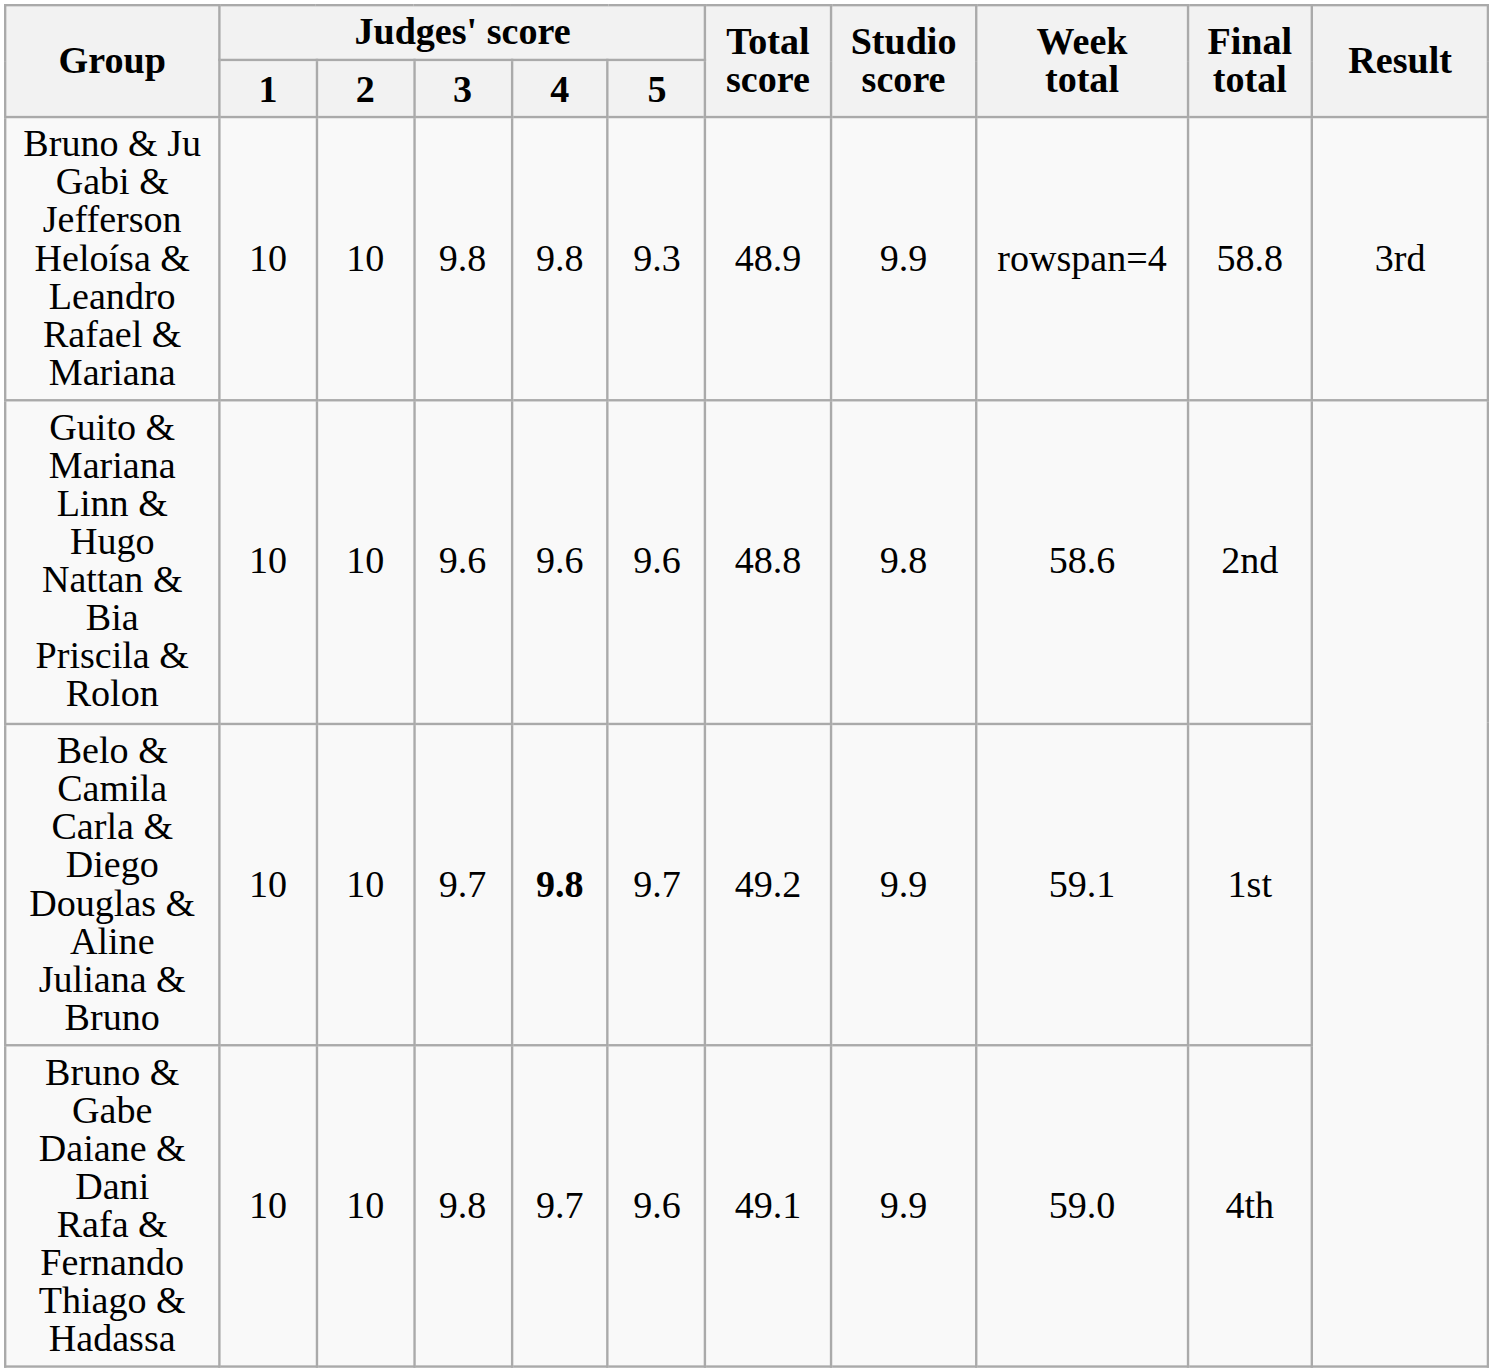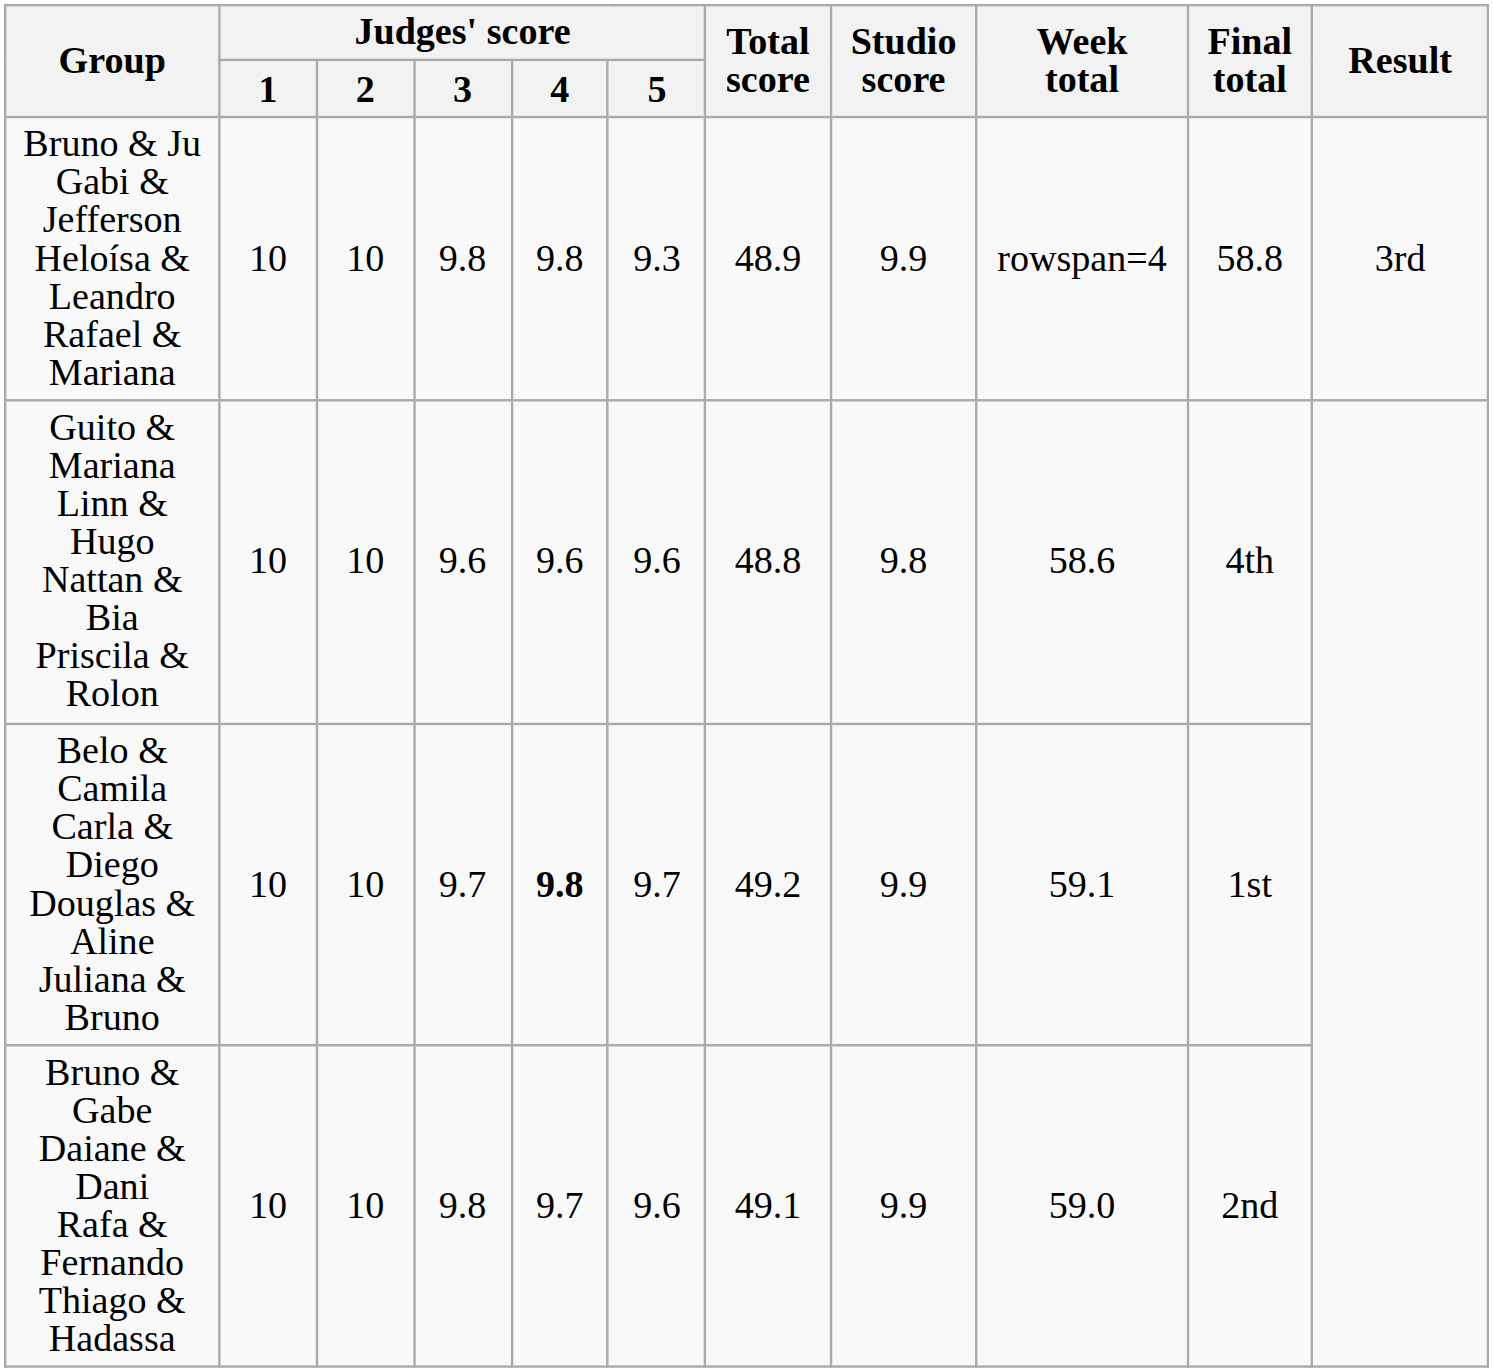(1250, 560) 2nd -> (1250, 560) 4th
(1250, 1205) 4th -> (1250, 1205) 2nd
